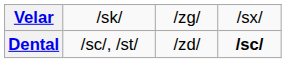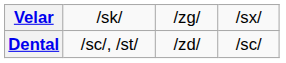(250, 44) bold -> (249, 44) normal
